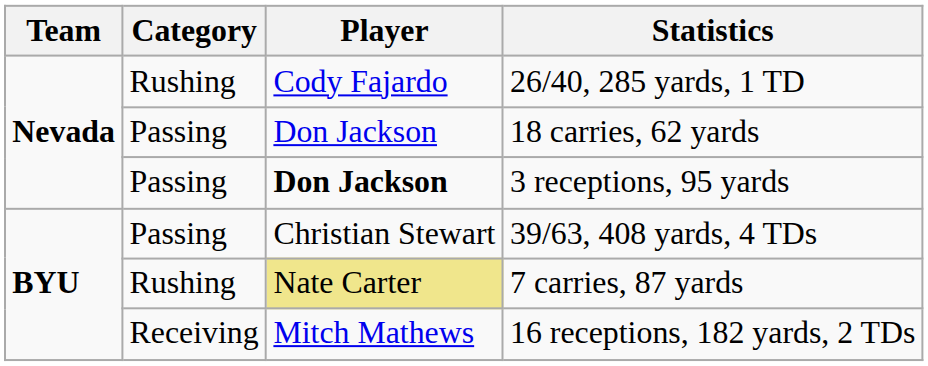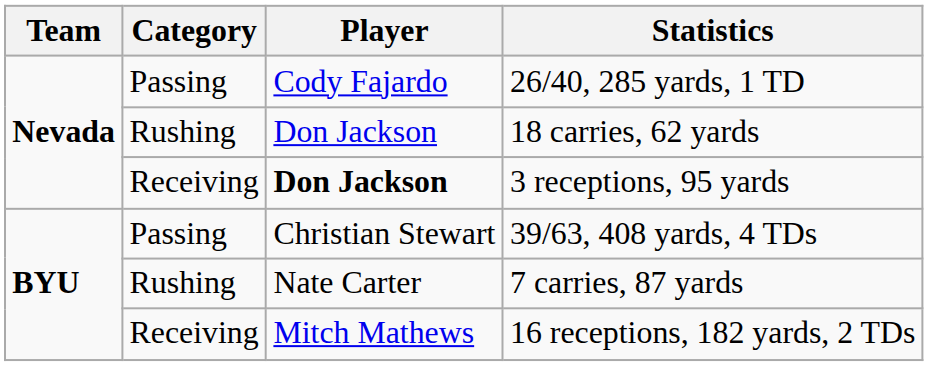(183, 81) Rushing -> (178, 81) Passing
(178, 131) Passing -> (183, 131) Rushing
(178, 182) Passing -> (194, 182) Receiving
(347, 283) khaki background -> (347, 283) no background
